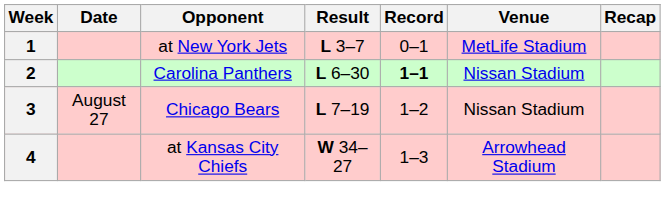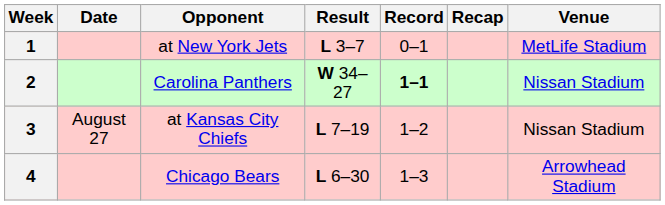columns swapped: (524, 18) <-> (630, 18)
(343, 73) L 6–30 -> (343, 82) W 34–27
(223, 110) Chicago Bears -> (223, 129) at Kansas City Chiefs
(223, 156) at Kansas City Chiefs -> (223, 176) Chicago Bears
(343, 156) W 34–27 -> (343, 176) L 6–30
